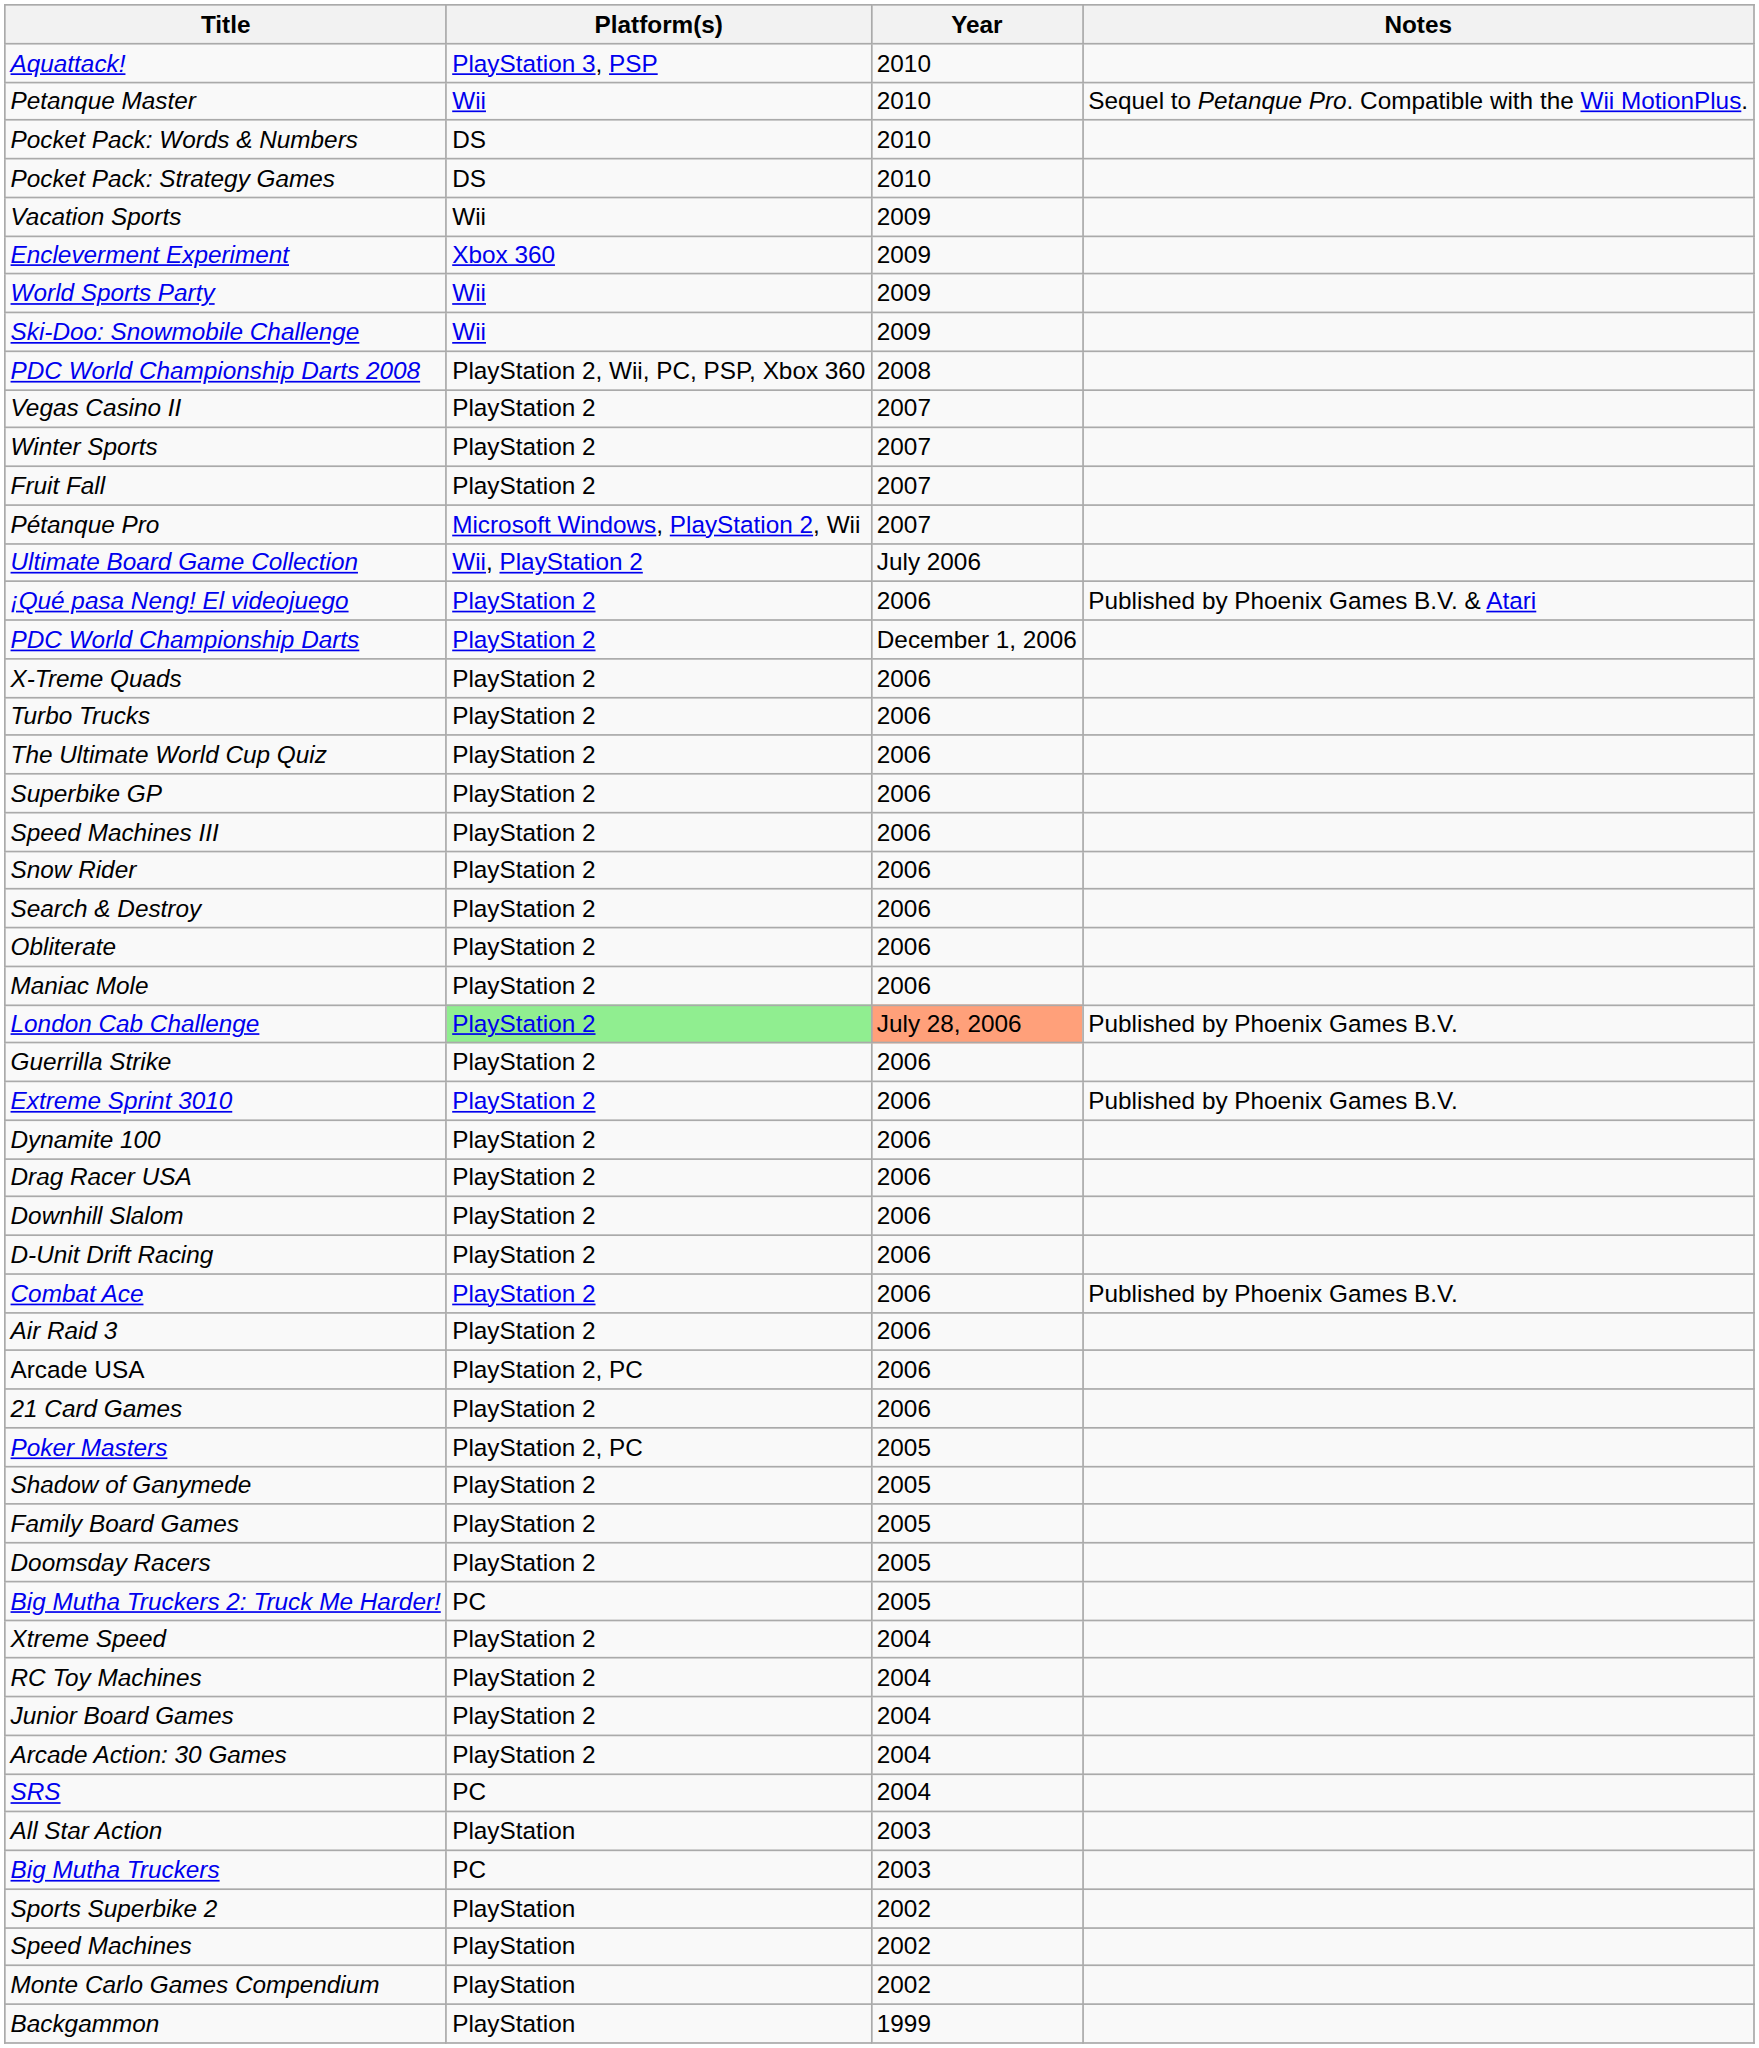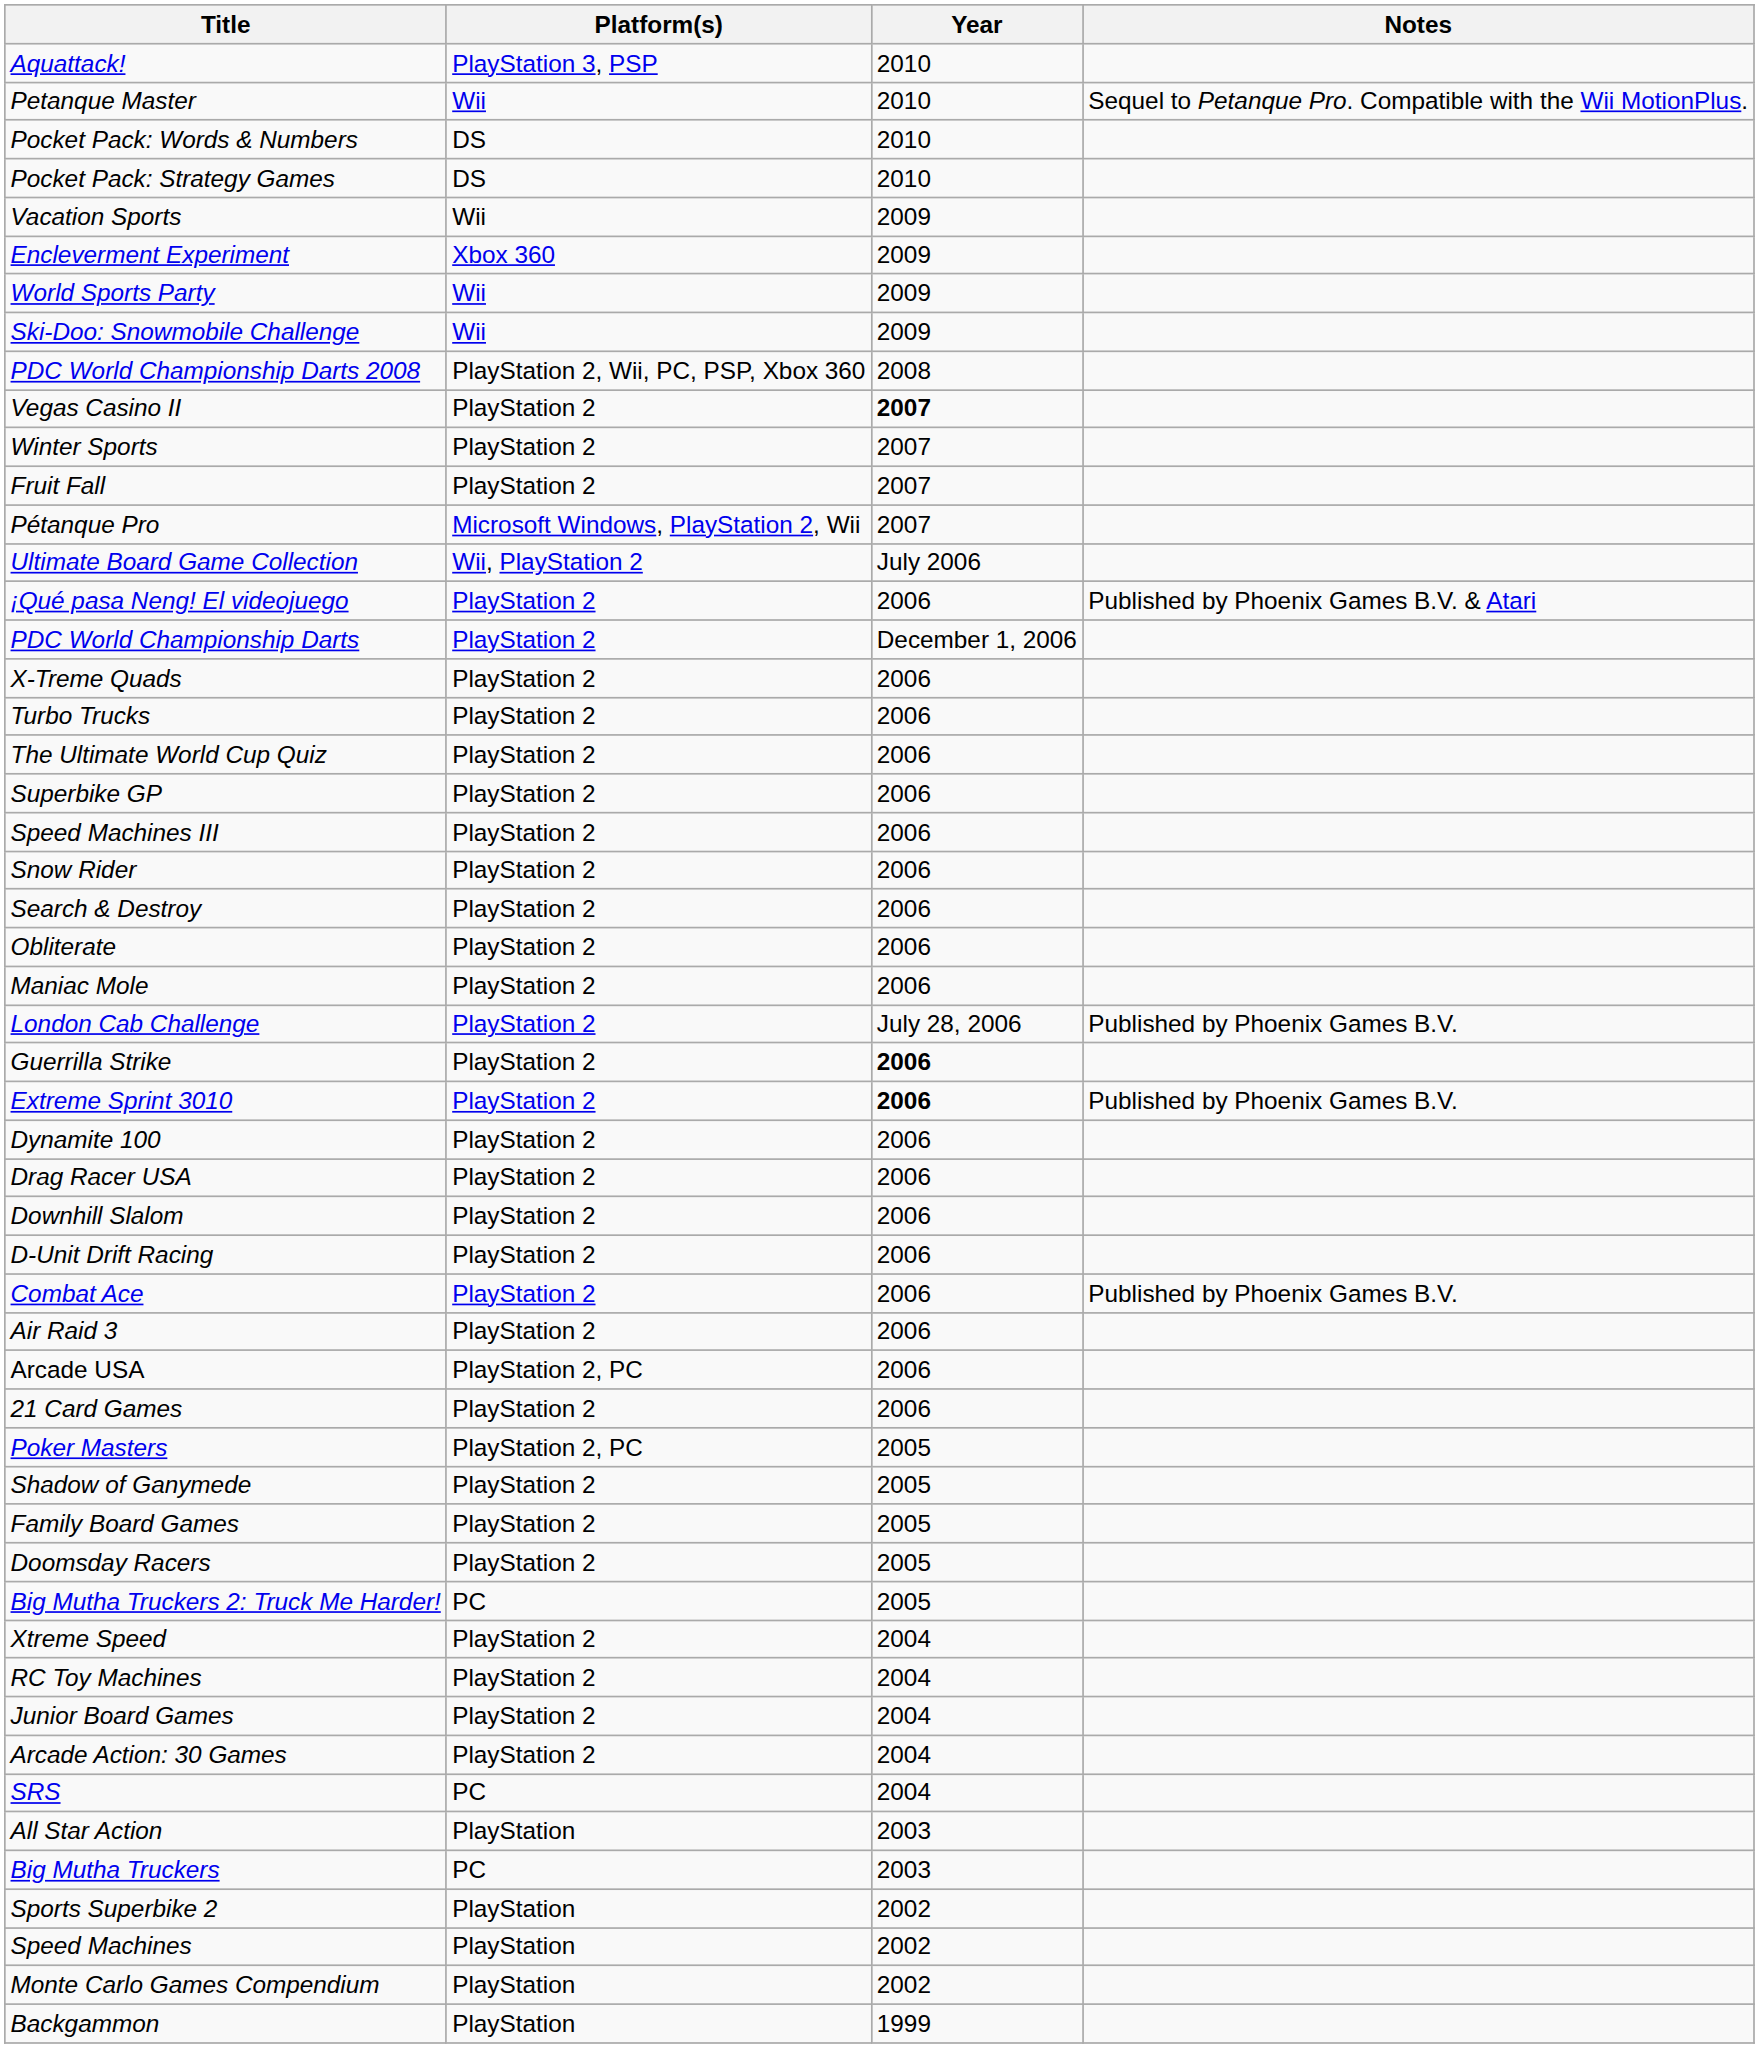(904, 409) normal -> (904, 409) bold
(524, 1024) lightgreen background -> (524, 1024) no background
(949, 1024) lightsalmon background -> (949, 1024) no background
(904, 1063) normal -> (904, 1063) bold
(904, 1101) normal -> (904, 1101) bold
